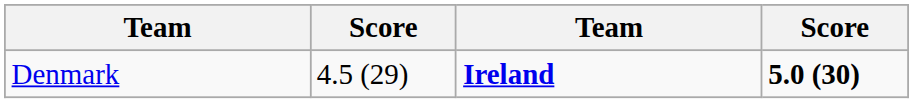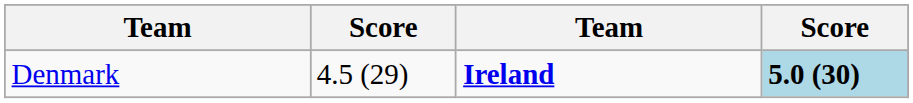(814, 73) no background -> (814, 73) lightblue background
